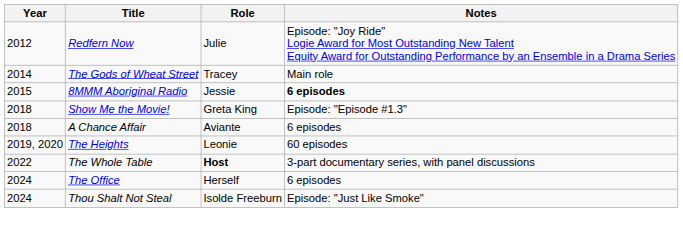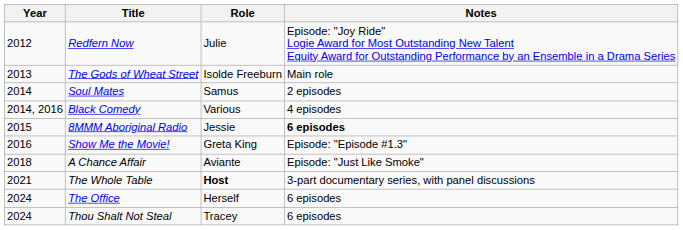(19, 74) 2014 -> (19, 74) 2013
(220, 74) Tracey -> (243, 74) Isolde Freeburn
+ row: (96, 91)
+ row: (104, 109)
(19, 109) 2018 -> (19, 145) 2016
(314, 127) 6 episodes -> (355, 162) Episode: "Just Like Smoke"
- row: (98, 145)
(19, 162) 2022 -> (19, 180) 2021
(243, 198) Isolde Freeburn -> (220, 216) Tracey
(355, 198) Episode: "Just Like Smoke" -> (314, 216) 6 episodes
